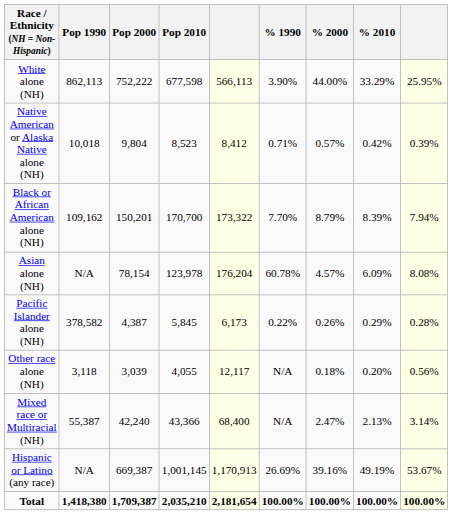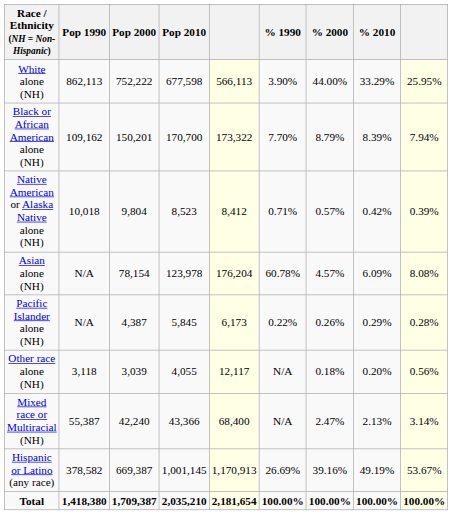rows swapped: (32, 217) <-> (32, 143)
(84, 322) 378,582 -> (84, 322) N/A
(84, 470) N/A -> (84, 470) 378,582
